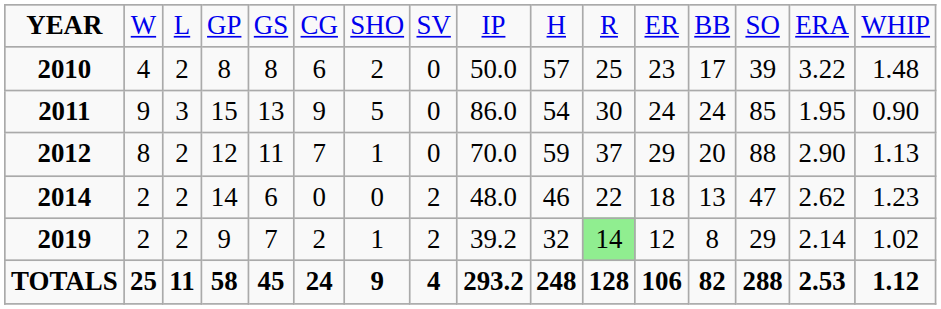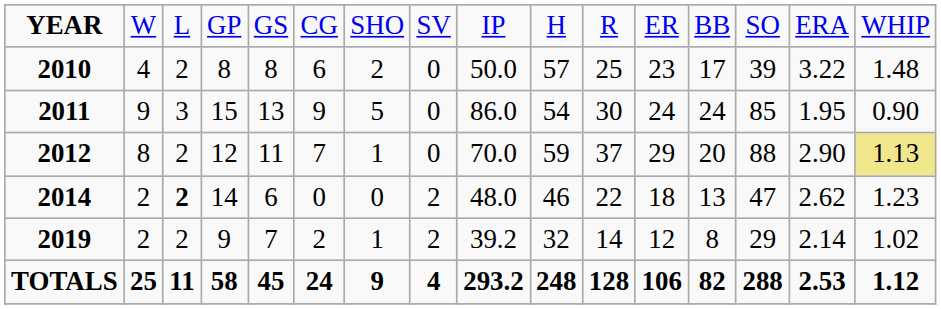(896, 153) no background -> (896, 153) khaki background
(182, 196) normal -> (182, 196) bold
(609, 238) lightgreen background -> (609, 238) no background
